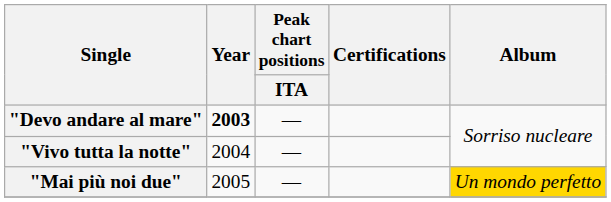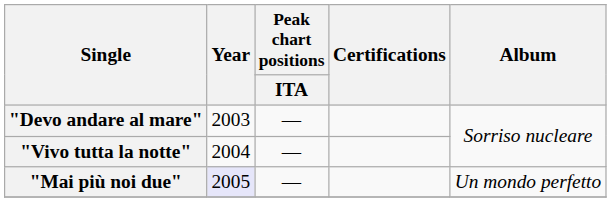(231, 120) bold -> (231, 120) normal
(231, 181) no background -> (231, 181) lavender background
(528, 181) gold background -> (528, 181) no background
